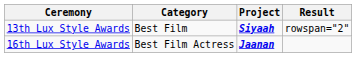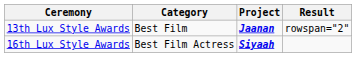(257, 28) Siyaah -> (257, 28) Jaanan
(257, 44) Jaanan -> (257, 44) Siyaah
